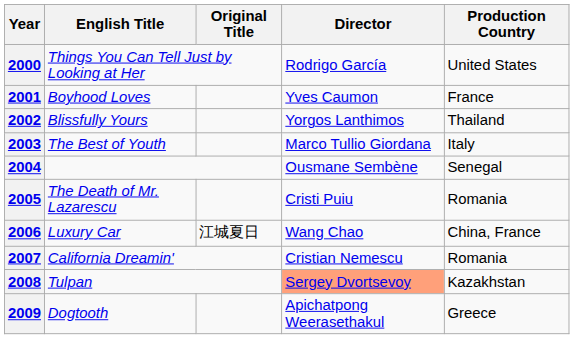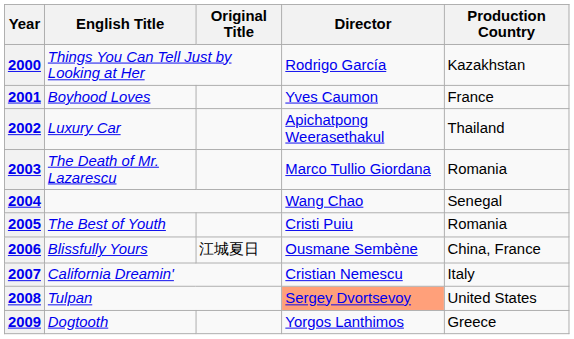(492, 65) United States -> (486, 65) Kazakhstan
(98, 120) Blissfully Yours -> (84, 128) Luxury Car
(345, 120) Yorgos Lanthimos -> (335, 128) Apichatpong Weerasethakul
(107, 144) The Best of Youth -> (103, 169) The Death of Mr. Lazarescu
(461, 144) Italy -> (477, 169) Romania
(352, 167) Ousmane Sembène -> (324, 201) Wang Chao
(103, 199) The Death of Mr. Lazarescu -> (107, 224) The Best of Youth
(84, 233) Luxury Car -> (98, 249) Blissfully Yours
(324, 233) Wang Chao -> (352, 249) Ousmane Sembène
(477, 258) Romania -> (461, 274) Italy
(486, 281) Kazakhstan -> (492, 298) United States
(335, 313) Apichatpong Weerasethakul -> (345, 322) Yorgos Lanthimos
